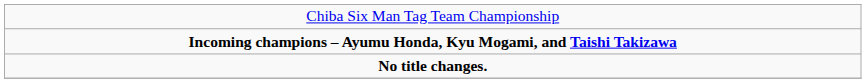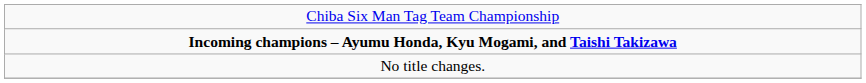(433, 66) bold -> (433, 66) normal
